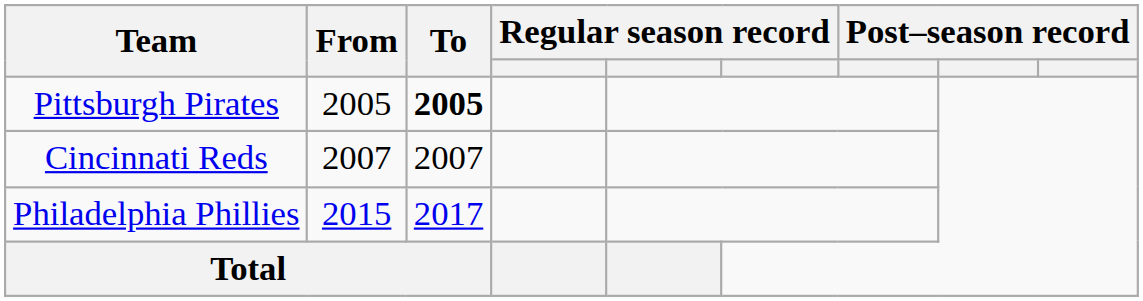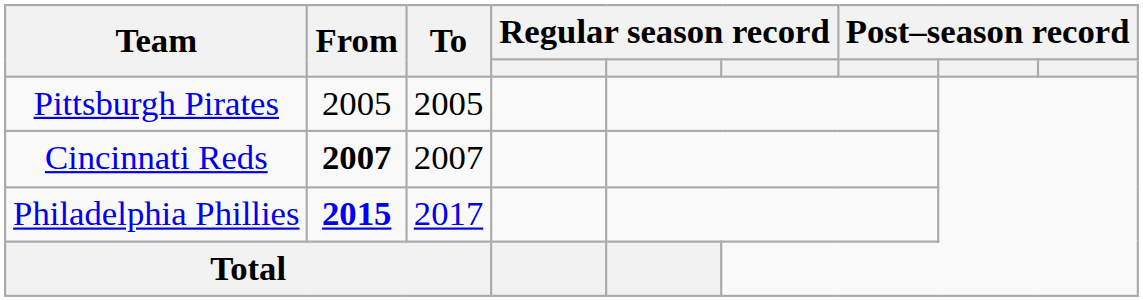(449, 103) bold -> (449, 103) normal
(357, 158) normal -> (357, 158) bold
(357, 213) normal -> (357, 213) bold
